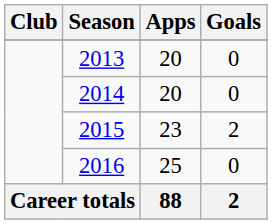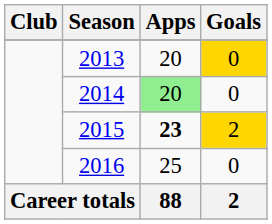(234, 58) no background -> (234, 58) gold background
(170, 93) no background -> (170, 93) lightgreen background
(170, 129) normal -> (170, 129) bold
(234, 129) no background -> (234, 129) gold background
